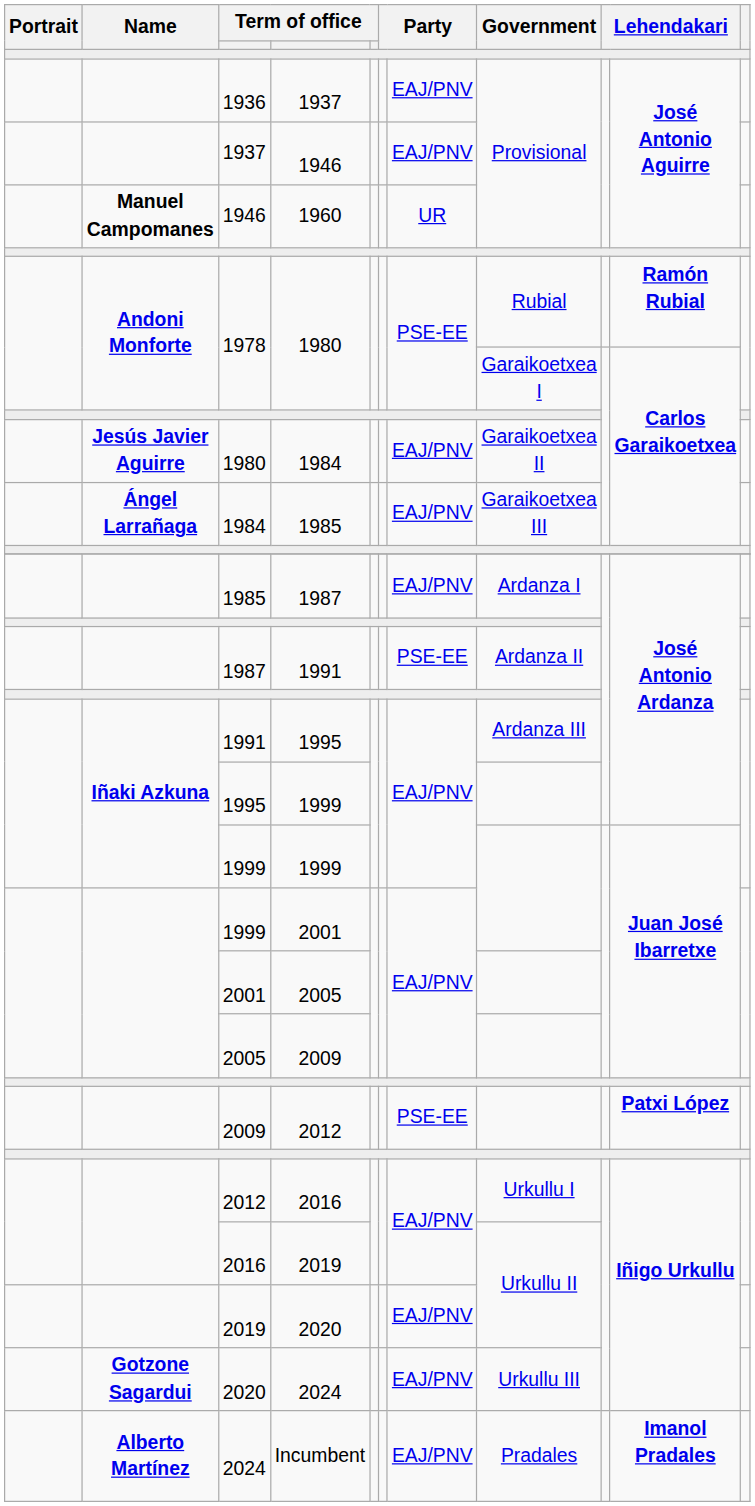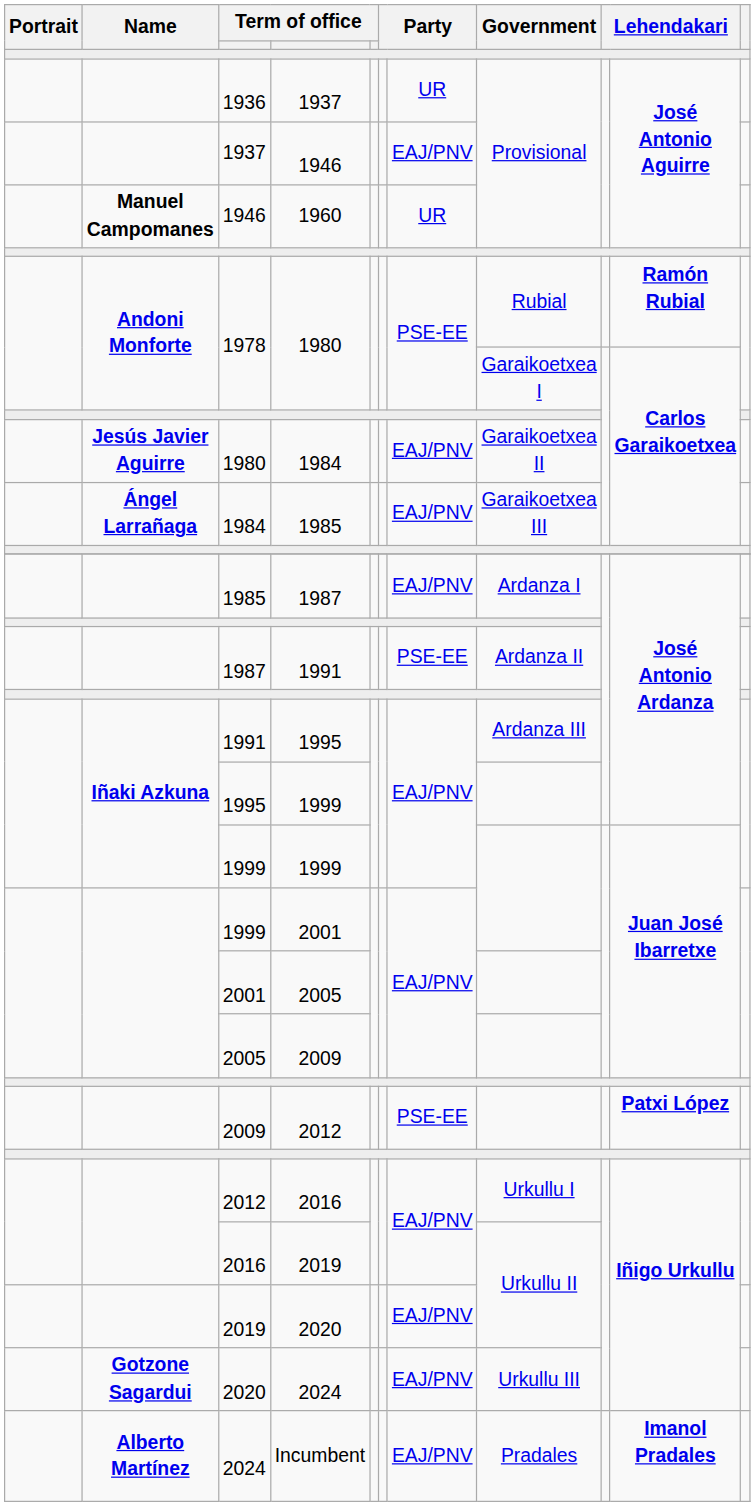(432, 89) EAJ/PNV -> (432, 89) UR
